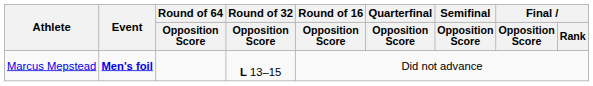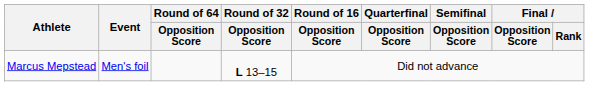(127, 66) bold -> (125, 66) normal
